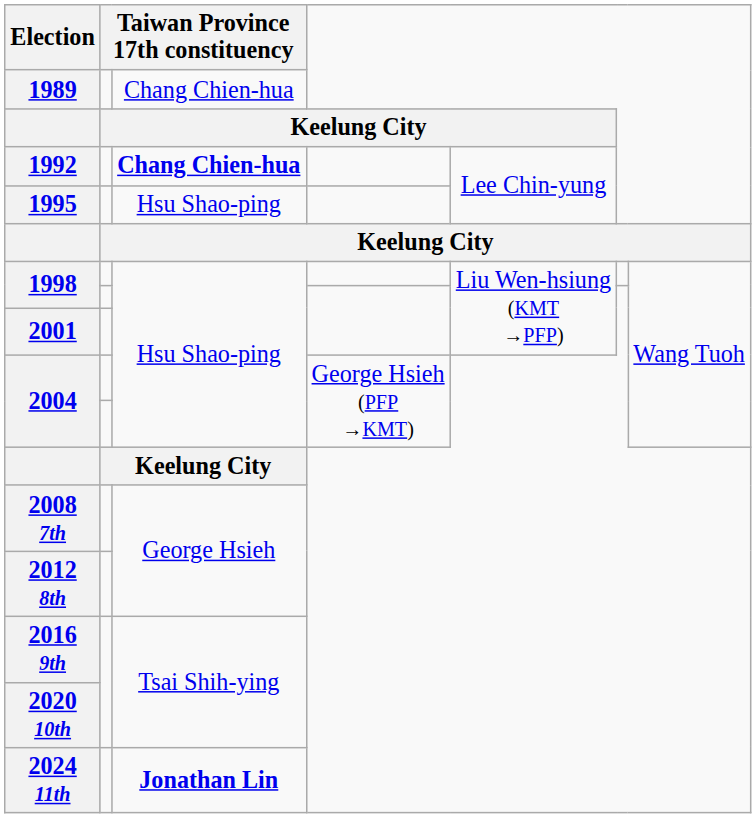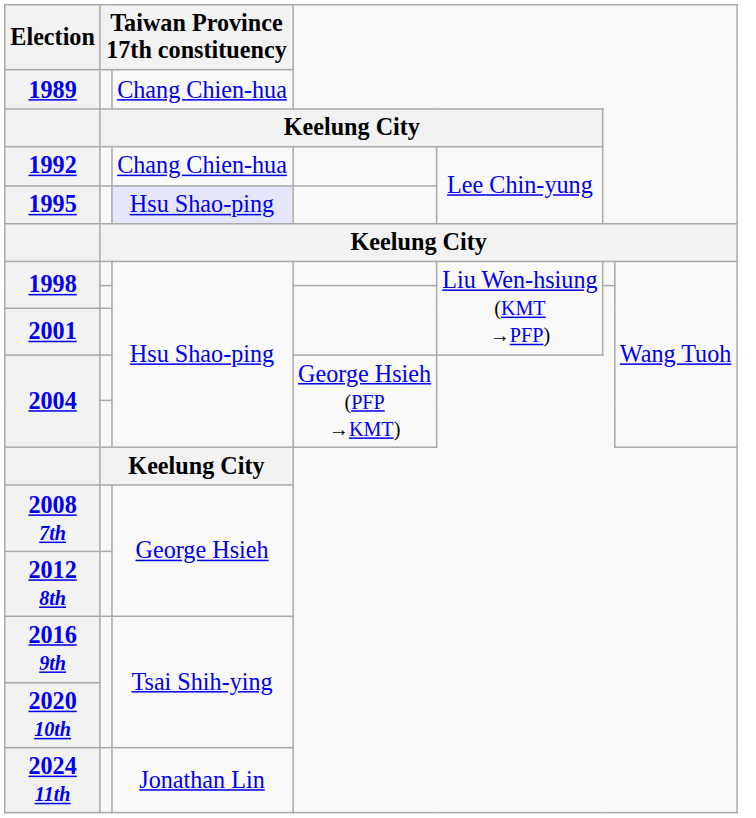(209, 165) bold -> (202, 165) normal
(209, 204) no background -> (202, 204) lavender background
(209, 779) bold -> (202, 779) normal
